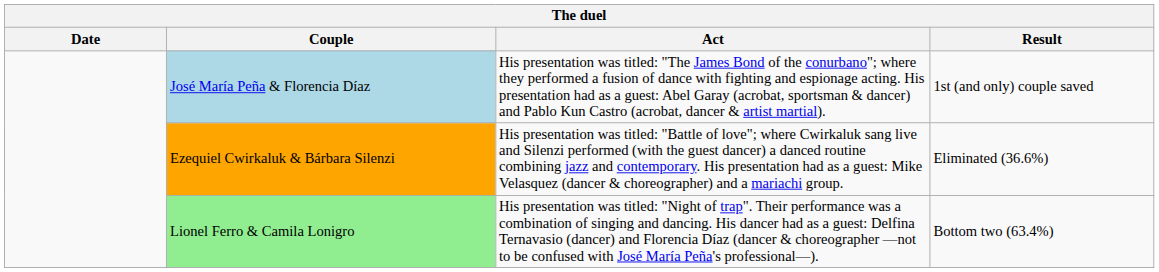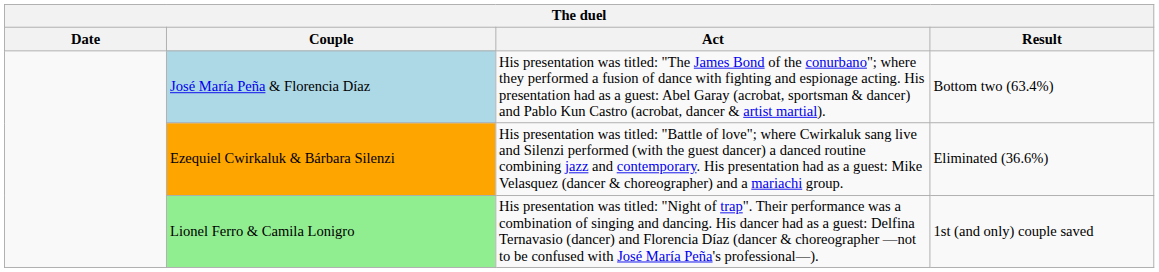(1014, 86) 1st (and only) couple saved -> (994, 86) Bottom two (63.4%)
(994, 231) Bottom two (63.4%) -> (1014, 231) 1st (and only) couple saved
